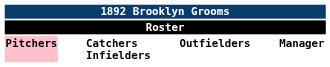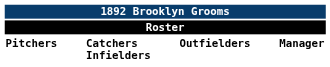(31, 43) pink background -> (31, 43) no background
